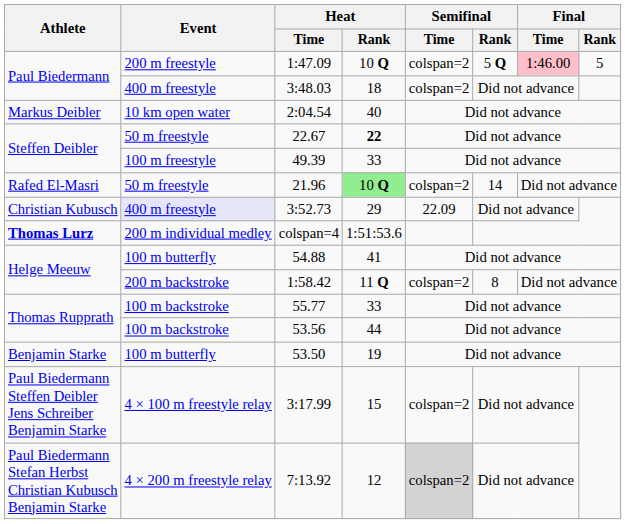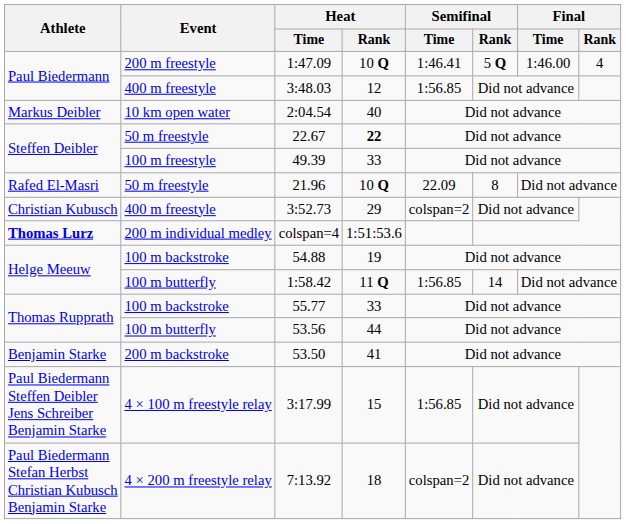(439, 64) colspan=2 -> (439, 64) 1:46.41
(548, 64) pink background -> (548, 64) no background
(600, 64) 5 -> (600, 64) 4
(374, 88) 18 -> (374, 88) 12
(439, 88) colspan=2 -> (439, 88) 1:56.85
(374, 185) lightgreen background -> (374, 185) no background
(439, 185) colspan=2 -> (439, 185) 22.09
(495, 185) 14 -> (495, 185) 8
(170, 209) lavender background -> (170, 209) no background
(439, 209) 22.09 -> (439, 209) colspan=2
(170, 257) 100 m butterfly -> (177, 257) 100 m backstroke
(374, 257) 41 -> (374, 257) 19
(177, 282) 200 m backstroke -> (170, 282) 100 m butterfly
(439, 282) colspan=2 -> (439, 282) 1:56.85
(495, 282) 8 -> (495, 282) 14
(177, 330) 100 m backstroke -> (170, 330) 100 m butterfly
(170, 354) 100 m butterfly -> (177, 354) 200 m backstroke
(374, 354) 19 -> (374, 354) 41
(439, 405) colspan=2 -> (439, 405) 1:56.85
(374, 481) 12 -> (374, 481) 18
(439, 481) lightgrey background -> (439, 481) no background
